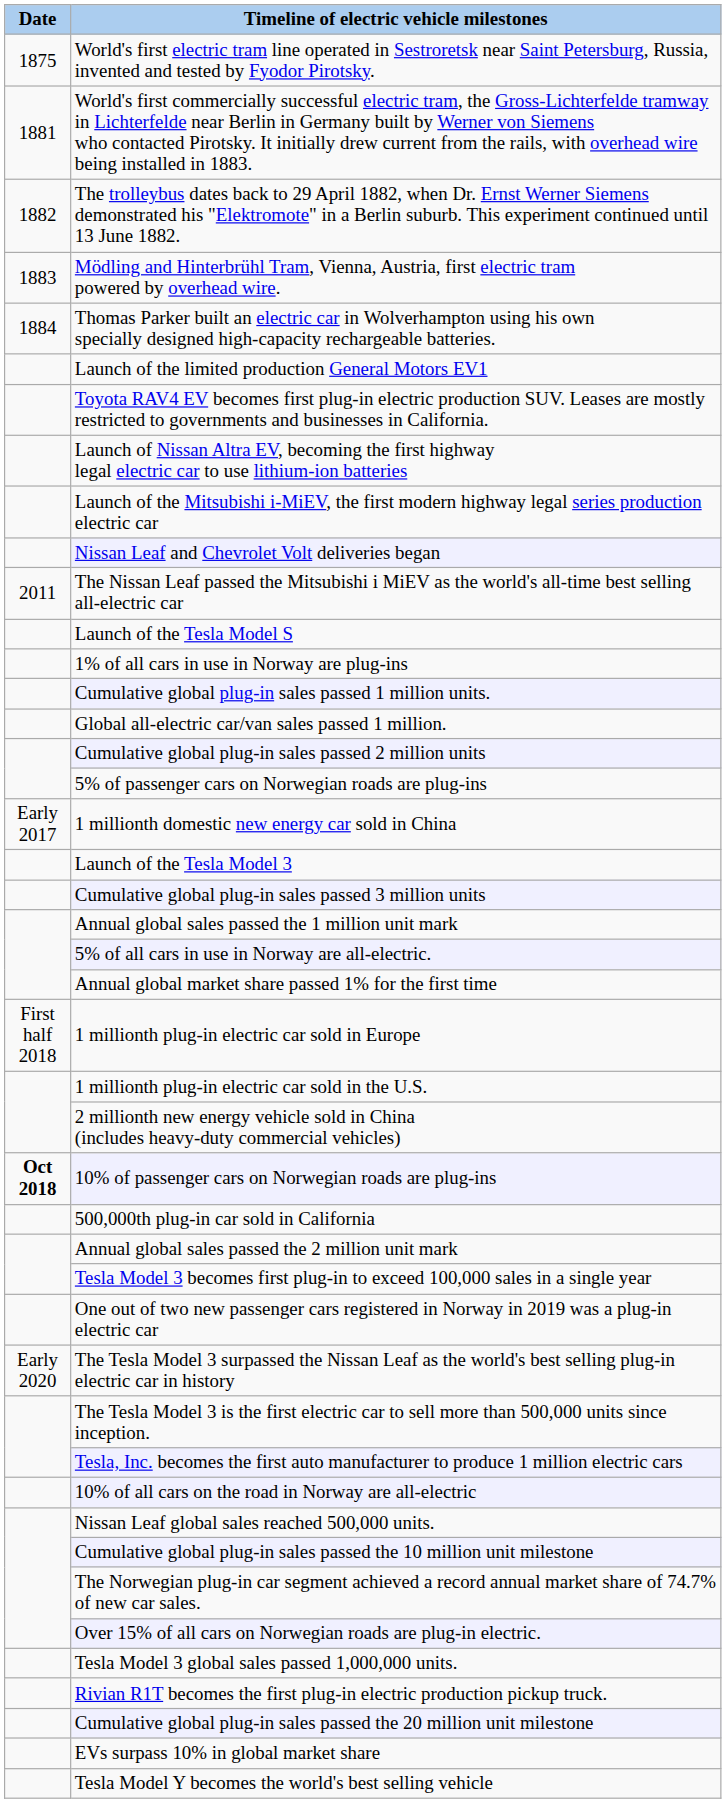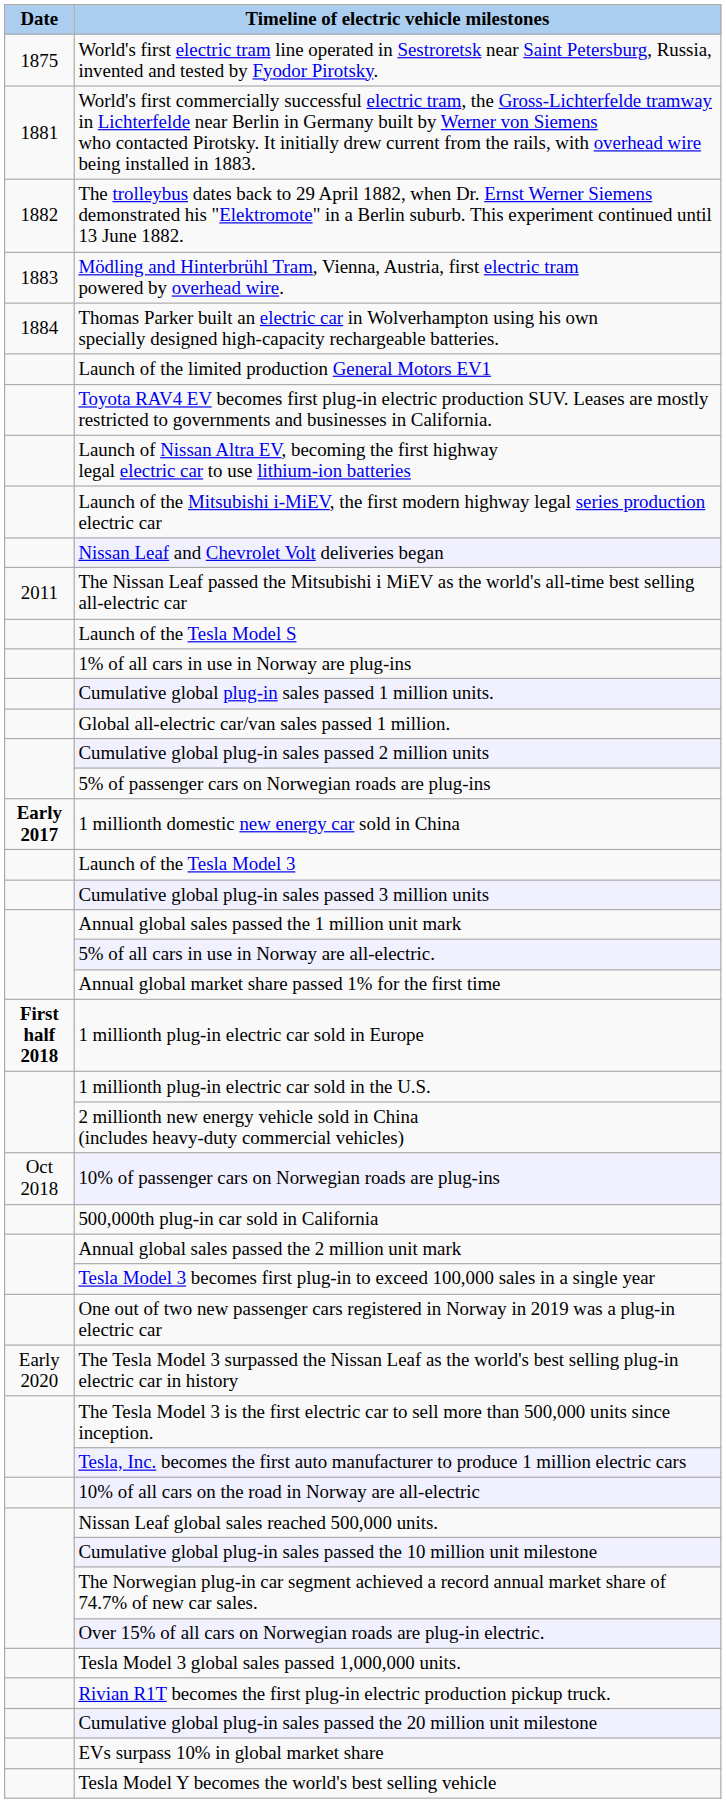(38, 823) normal -> (39, 823) bold
(38, 1035) normal -> (39, 1035) bold
(38, 1178) bold -> (39, 1178) normal
